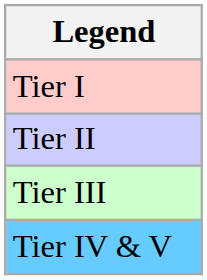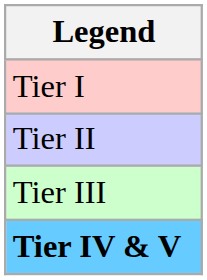(92, 246) normal -> (97, 246) bold
